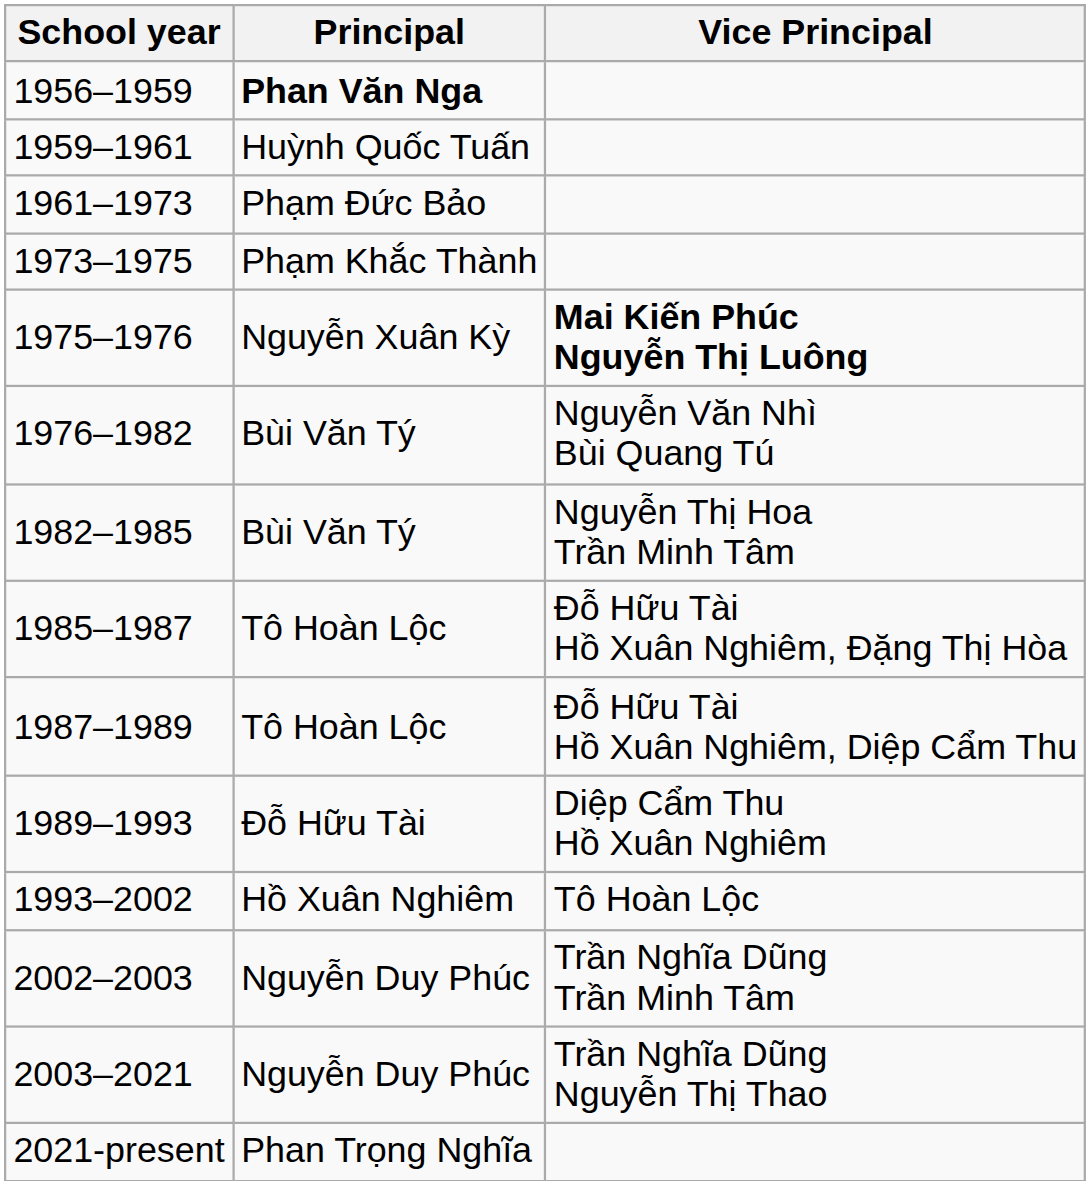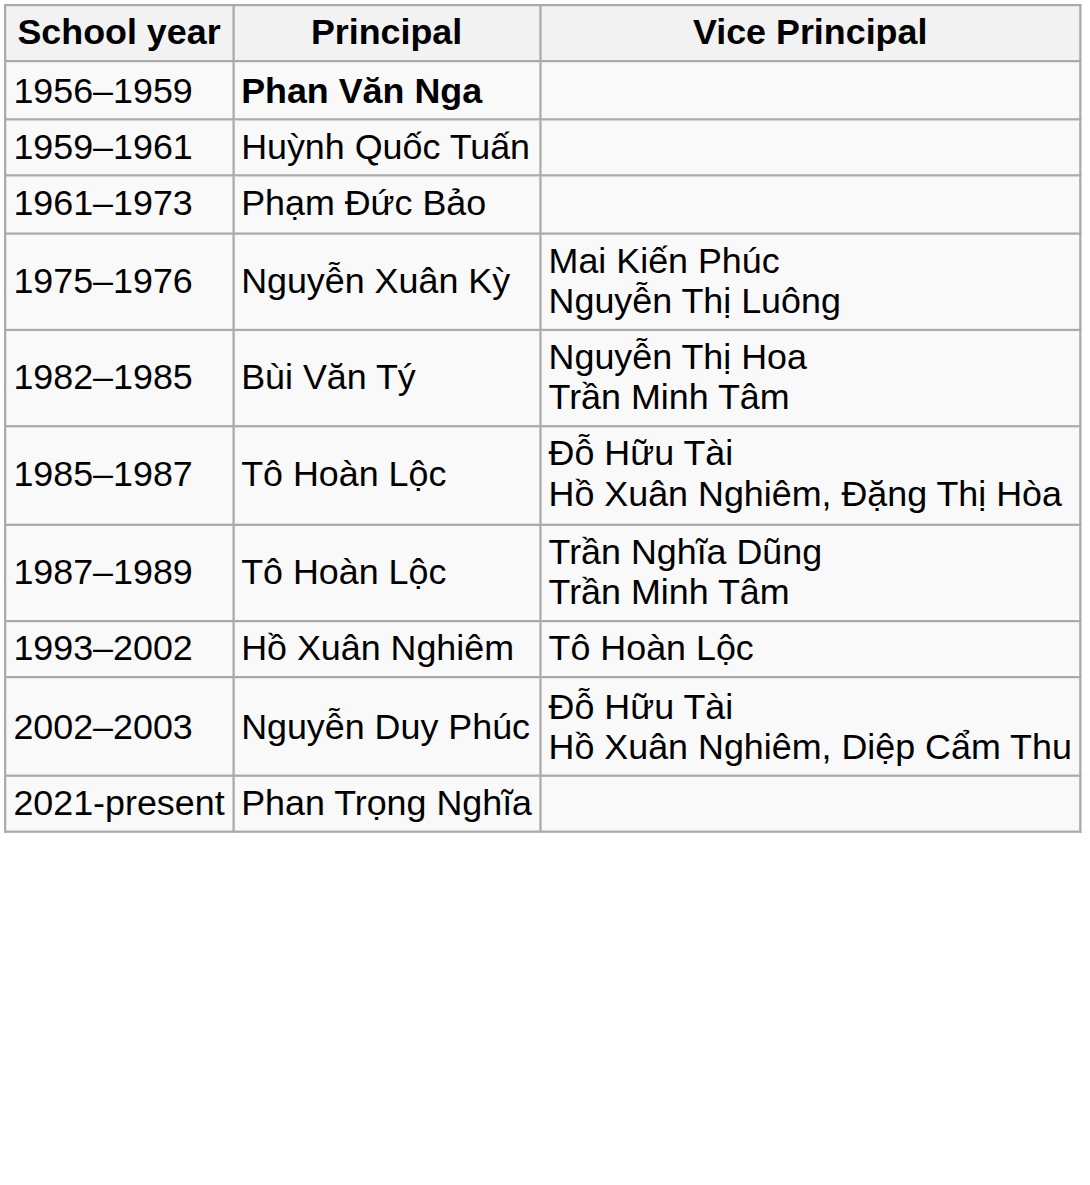- row: (103, 260)
(711, 337) bold -> (695, 280) normal
- row: (103, 434)
(815, 725) Đỗ Hữu Tài Hồ Xuân Nghiêm, Diệp Cẩm Thu -> (685, 571) Trần Nghĩa Dũng Trần Minh Tâm
- row: (103, 823)
(691, 977) Trần Nghĩa Dũng Trần Minh Tâm -> (810, 725) Đỗ Hữu Tài Hồ Xuân Nghiêm, Diệp Cẩm Thu
- row: (103, 1074)
